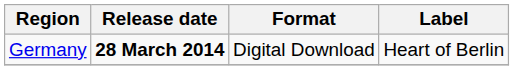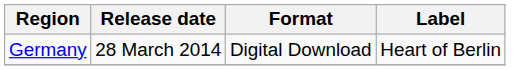(160, 49) bold -> (158, 49) normal
